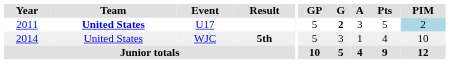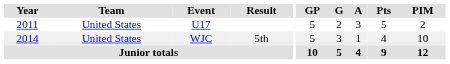(113, 24) bold -> (111, 24) normal
(341, 24) bold -> (339, 24) normal
(423, 24) lightblue background -> (423, 24) no background
(264, 38) bold -> (261, 38) normal
